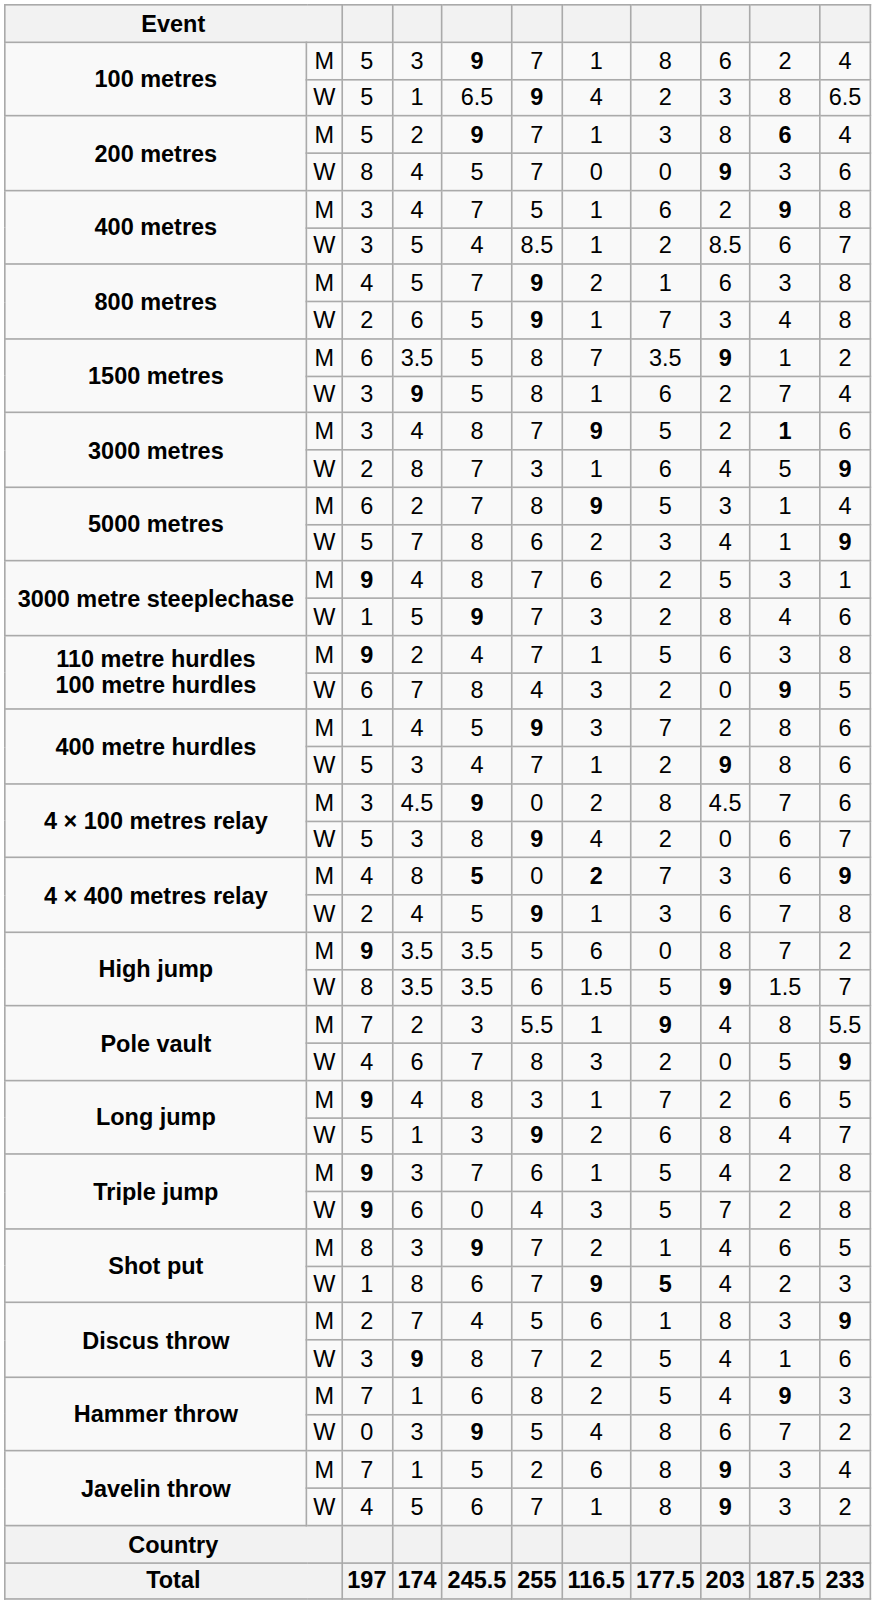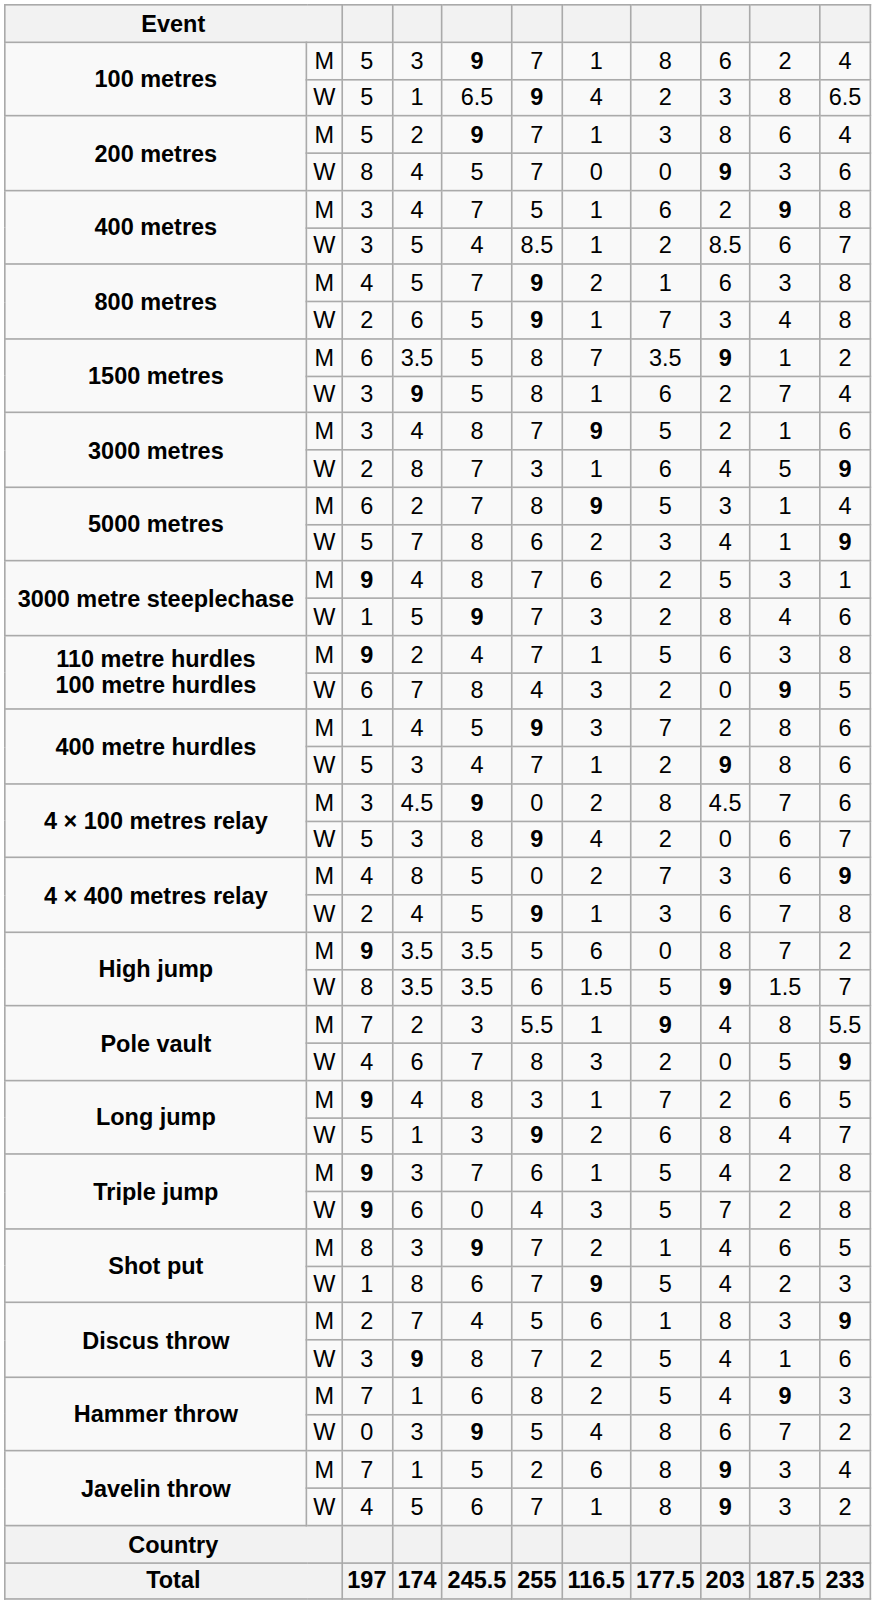(785, 135) bold -> (785, 135) normal
(785, 432) bold -> (785, 432) normal
(477, 877) bold -> (477, 877) normal
(596, 877) bold -> (596, 877) normal
(665, 1285) bold -> (665, 1285) normal
